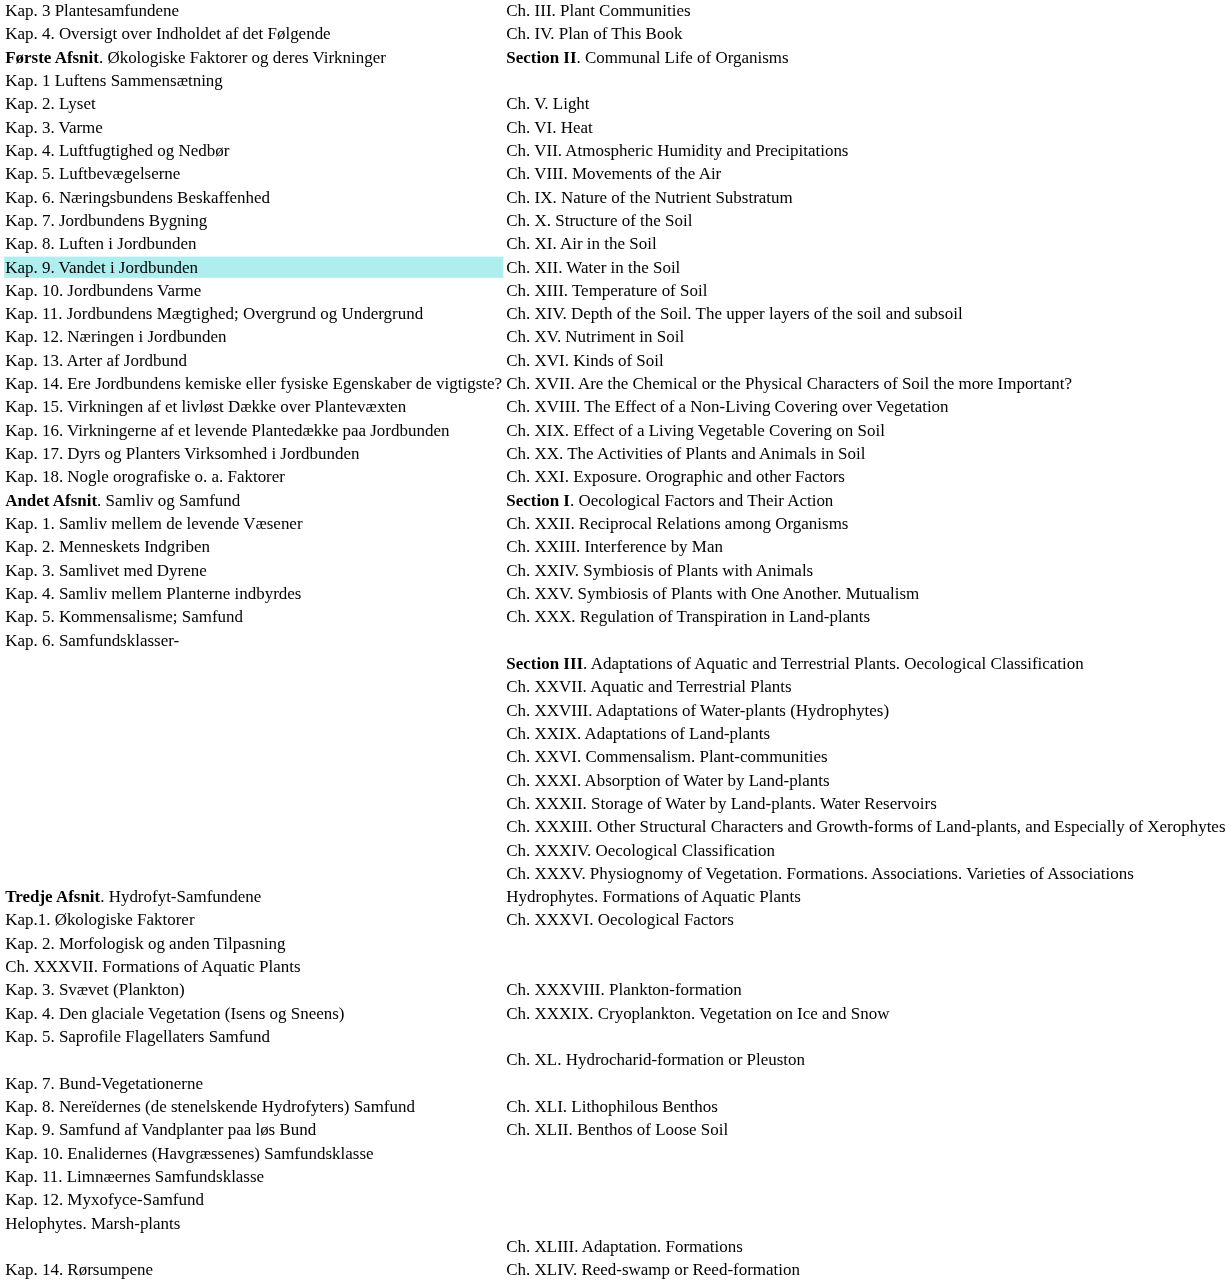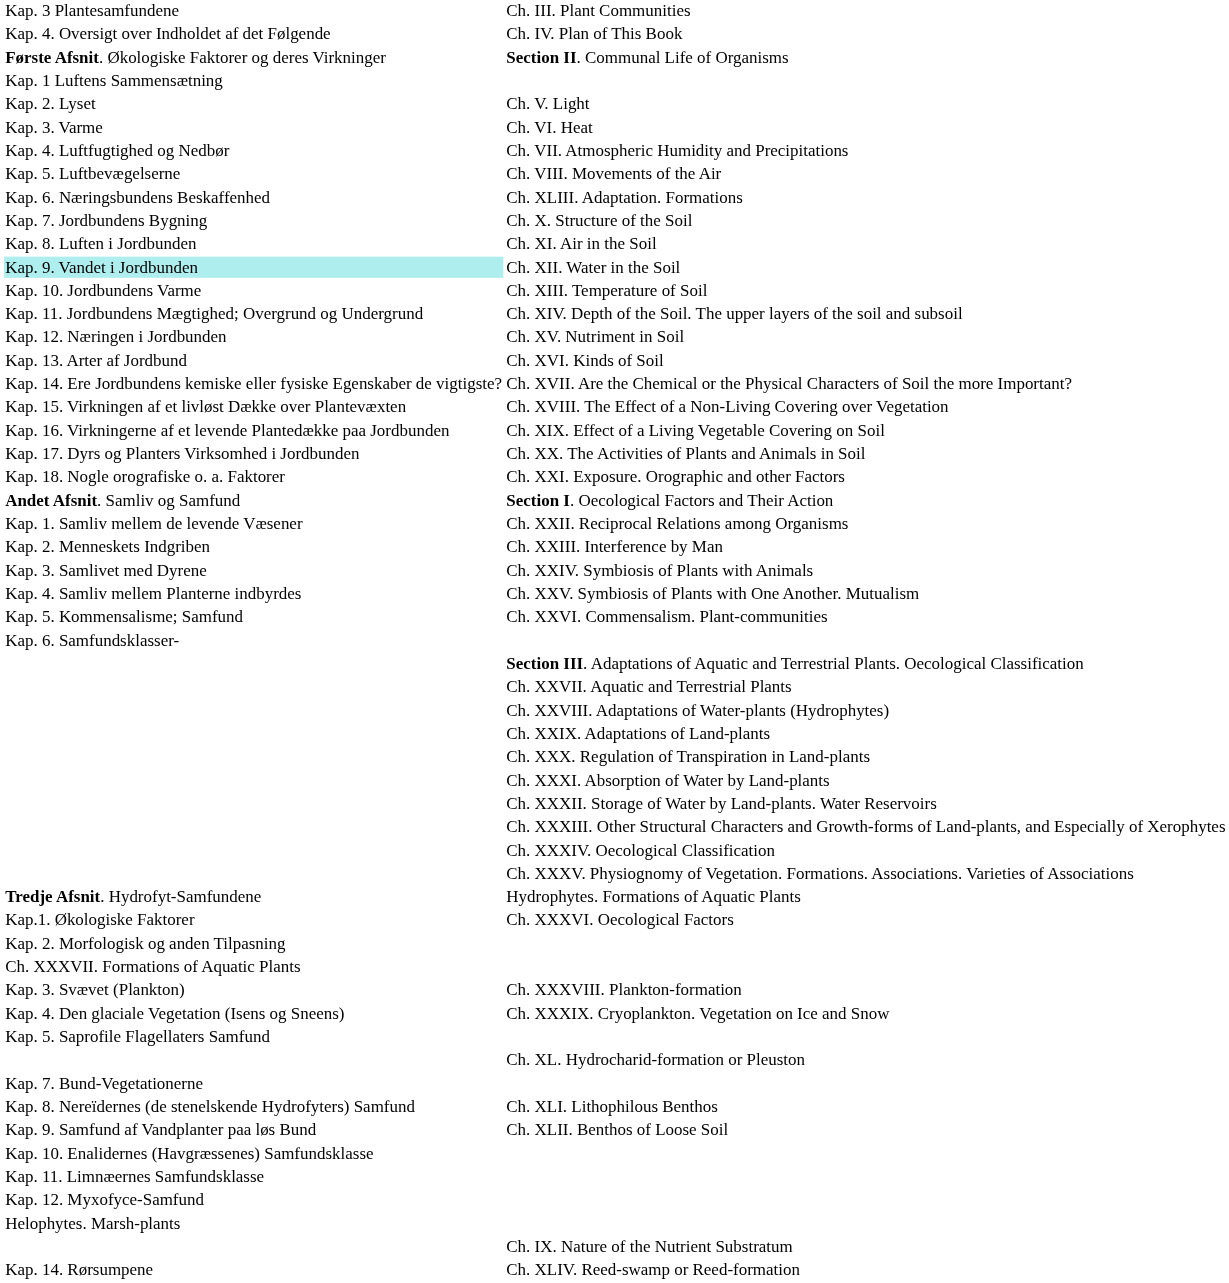(650, 197) Ch. IX. Nature of the Nutrient Substratum -> (625, 197) Ch. XLIII. Adaptation. Formations
(688, 617) Ch. XXX. Regulation of Transpiration in Land-plants -> (667, 617) Ch. XXVI. Commensalism. Plant-communities
(667, 756) Ch. XXVI. Commensalism. Plant-communities -> (688, 756) Ch. XXX. Regulation of Transpiration in Land-plants
(625, 1246) Ch. XLIII. Adaptation. Formations -> (650, 1246) Ch. IX. Nature of the Nutrient Substratum
